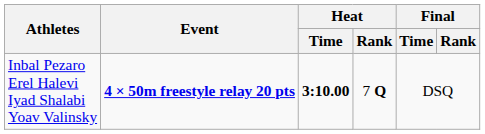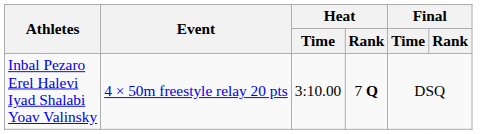(200, 91) bold -> (196, 91) normal
(326, 91) bold -> (318, 91) normal
